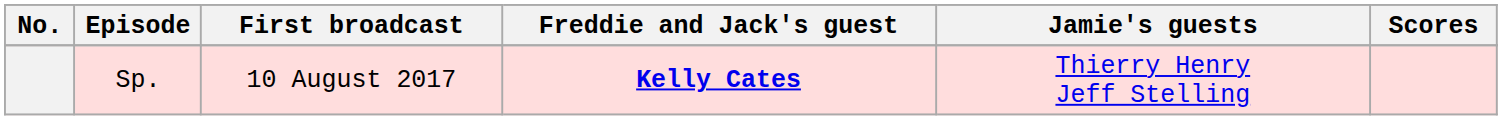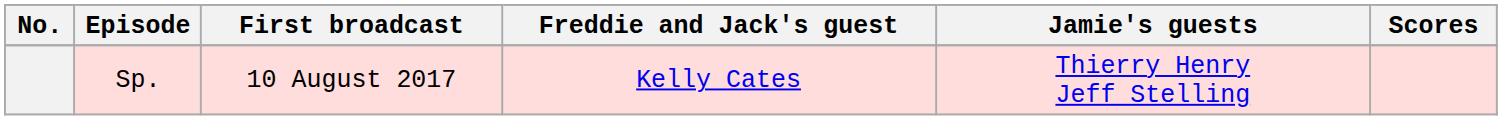(719, 80) bold -> (719, 80) normal
